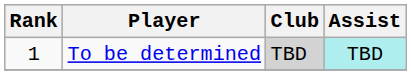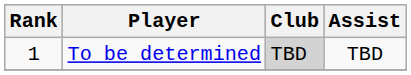(365, 54) paleturquoise background -> (365, 54) no background
